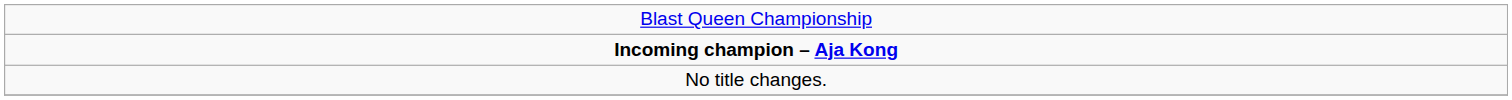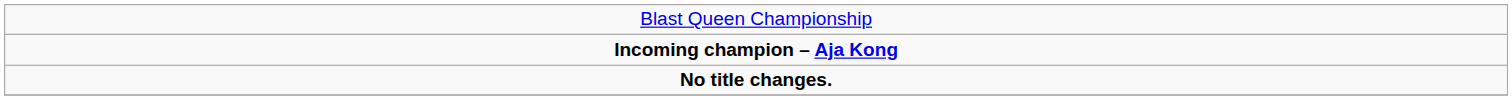(756, 79) normal -> (756, 79) bold
